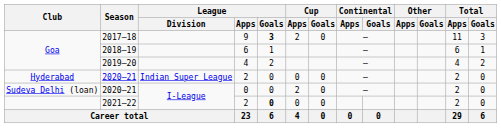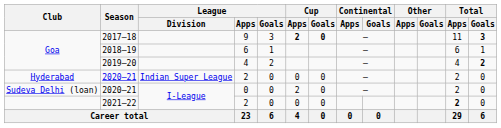(272, 37) bold -> (272, 37) normal
(297, 37) normal -> (297, 37) bold
(323, 37) normal -> (323, 37) bold
(483, 37) normal -> (483, 37) bold
(483, 63) normal -> (483, 63) bold
(272, 103) bold -> (272, 103) normal
(457, 103) normal -> (457, 103) bold
